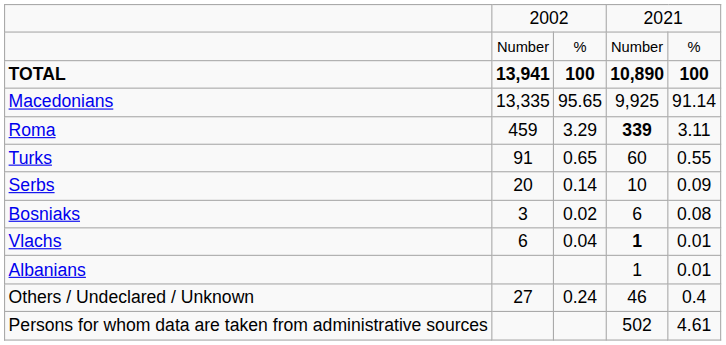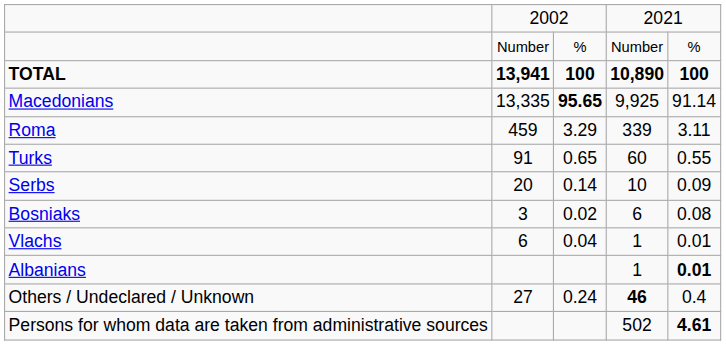(580, 102) normal -> (580, 102) bold
(637, 130) bold -> (637, 130) normal
(637, 241) bold -> (637, 241) normal
(694, 269) normal -> (694, 269) bold
(637, 297) normal -> (637, 297) bold
(694, 325) normal -> (694, 325) bold
